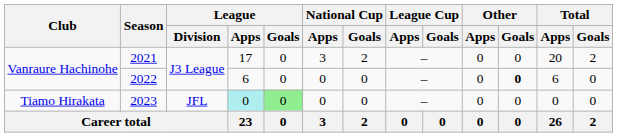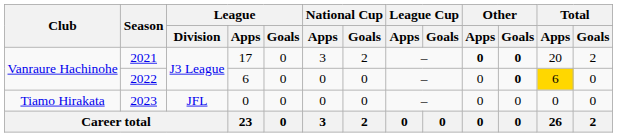(480, 57) normal -> (480, 57) bold
(518, 57) normal -> (518, 57) bold
(555, 79) no background -> (555, 79) gold background
(246, 100) paleturquoise background -> (246, 100) no background
(283, 100) lightgreen background -> (283, 100) no background
